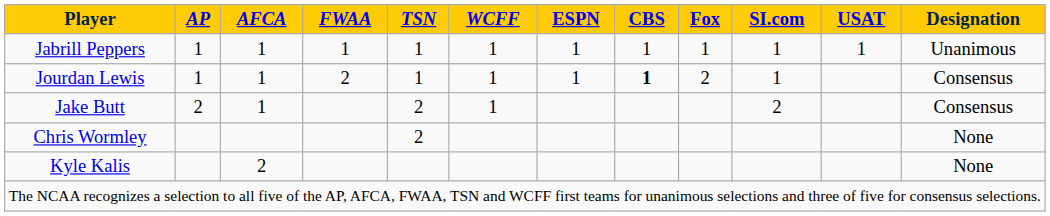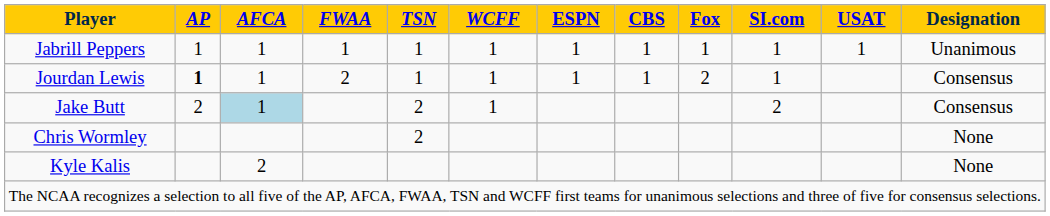(198, 78) normal -> (198, 78) bold
(647, 78) bold -> (647, 78) normal
(262, 107) no background -> (262, 107) lightblue background
